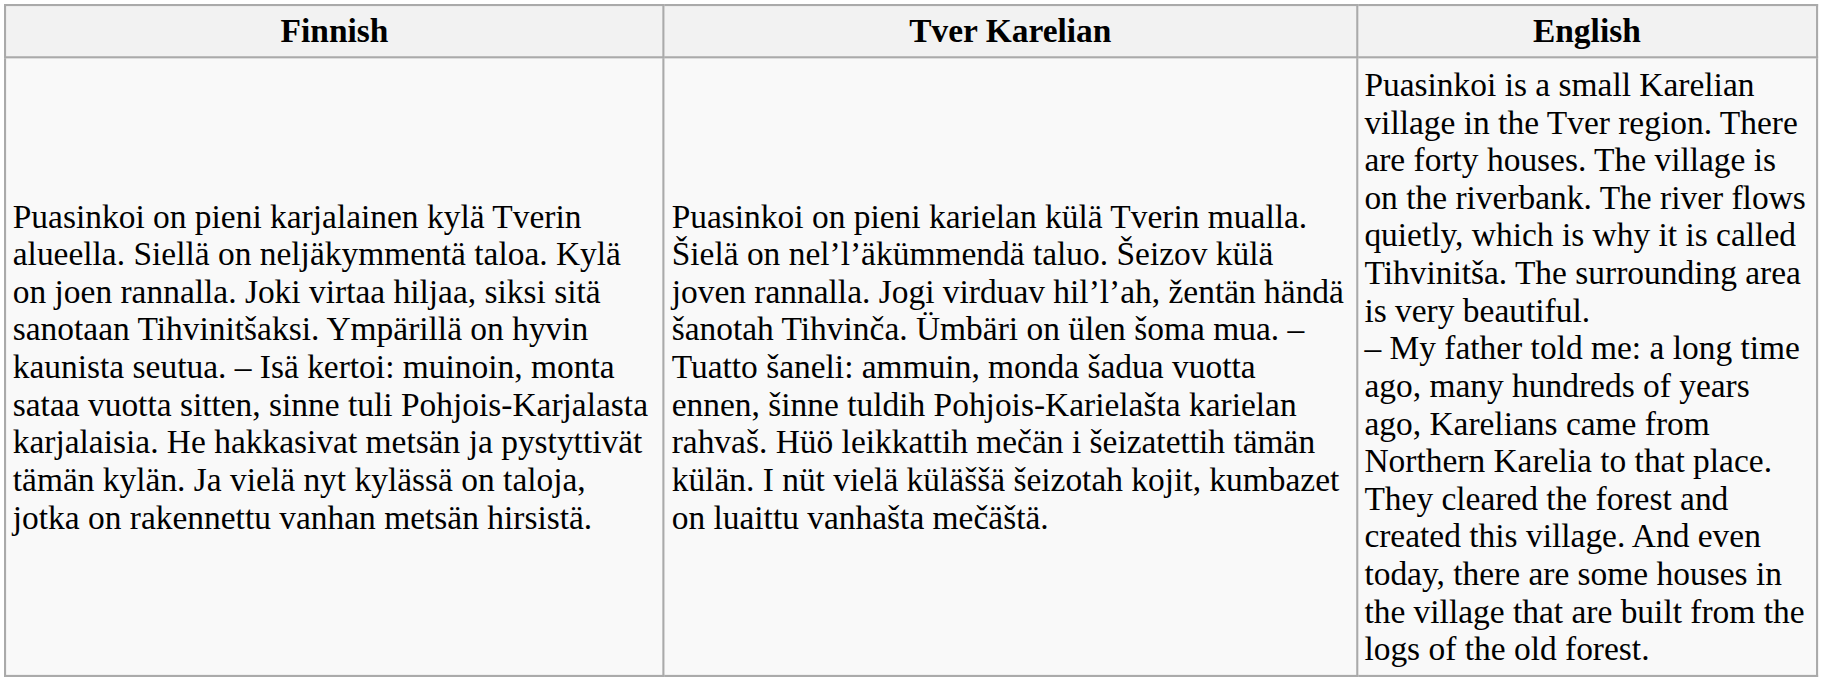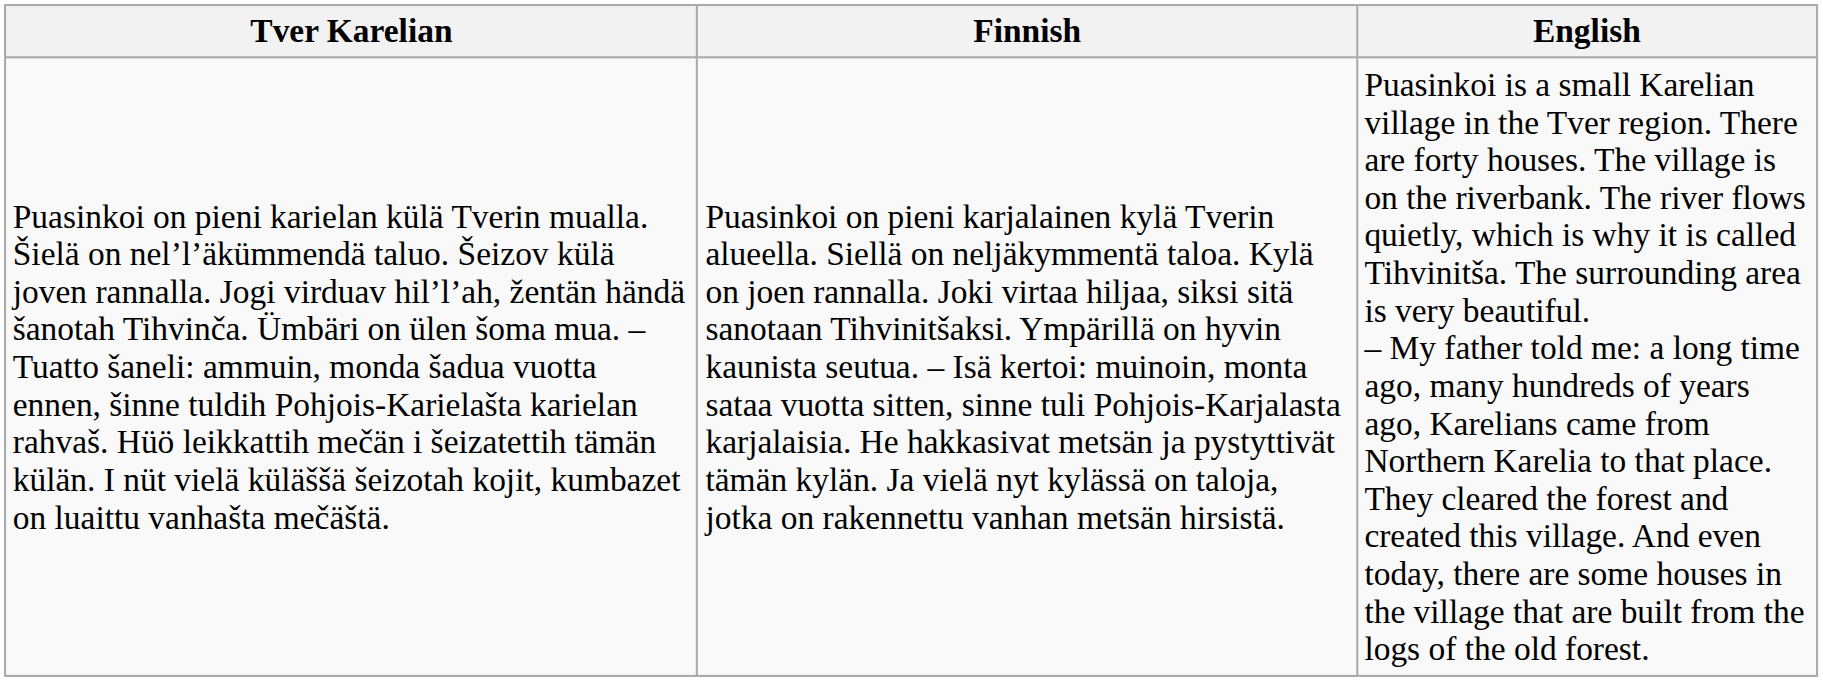columns swapped: (1010, 31) <-> (334, 31)
